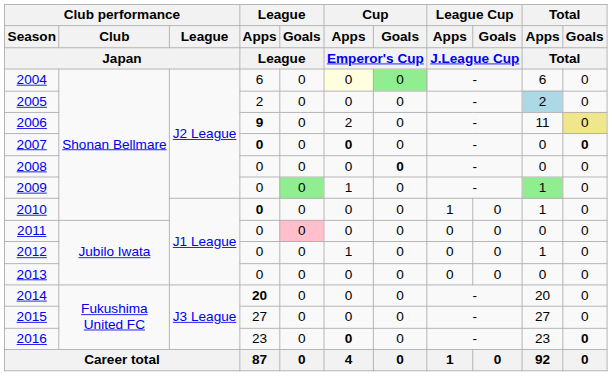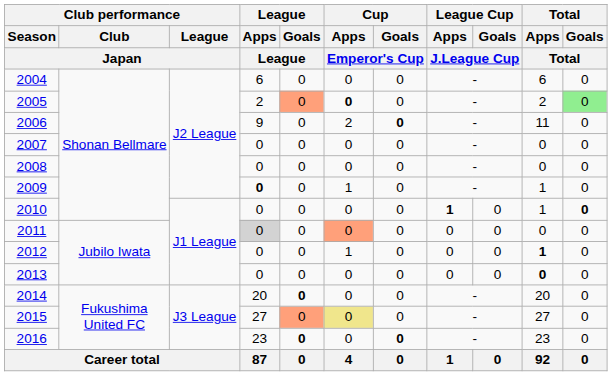(348, 79) lightyellow background -> (348, 79) no background
(400, 79) lightgreen background -> (400, 79) no background
(302, 101) no background -> (302, 101) lightsalmon background
(348, 101) normal -> (348, 101) bold
(543, 101) lightblue background -> (543, 101) no background
(585, 101) no background -> (585, 101) lightgreen background
(260, 123) bold -> (260, 123) normal
(400, 123) normal -> (400, 123) bold
(585, 123) khaki background -> (585, 123) no background
(260, 144) bold -> (260, 144) normal
(348, 144) bold -> (348, 144) normal
(585, 144) bold -> (585, 144) normal
(400, 166) bold -> (400, 166) normal
(260, 187) normal -> (260, 187) bold
(302, 187) lightgreen background -> (302, 187) no background
(543, 187) lightgreen background -> (543, 187) no background
(260, 209) bold -> (260, 209) normal
(450, 209) normal -> (450, 209) bold
(585, 209) normal -> (585, 209) bold
(260, 230) no background -> (260, 230) lightgrey background
(302, 230) pink background -> (302, 230) no background
(348, 230) no background -> (348, 230) lightsalmon background
(543, 252) normal -> (543, 252) bold
(543, 274) normal -> (543, 274) bold
(260, 295) bold -> (260, 295) normal
(302, 295) normal -> (302, 295) bold
(302, 317) no background -> (302, 317) lightsalmon background
(348, 317) no background -> (348, 317) khaki background
(302, 338) normal -> (302, 338) bold
(348, 338) bold -> (348, 338) normal
(400, 338) normal -> (400, 338) bold
(585, 338) bold -> (585, 338) normal
